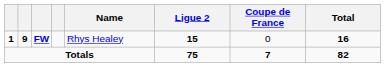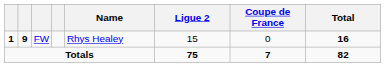(41, 39) bold -> (41, 39) normal
(192, 39) bold -> (192, 39) normal
